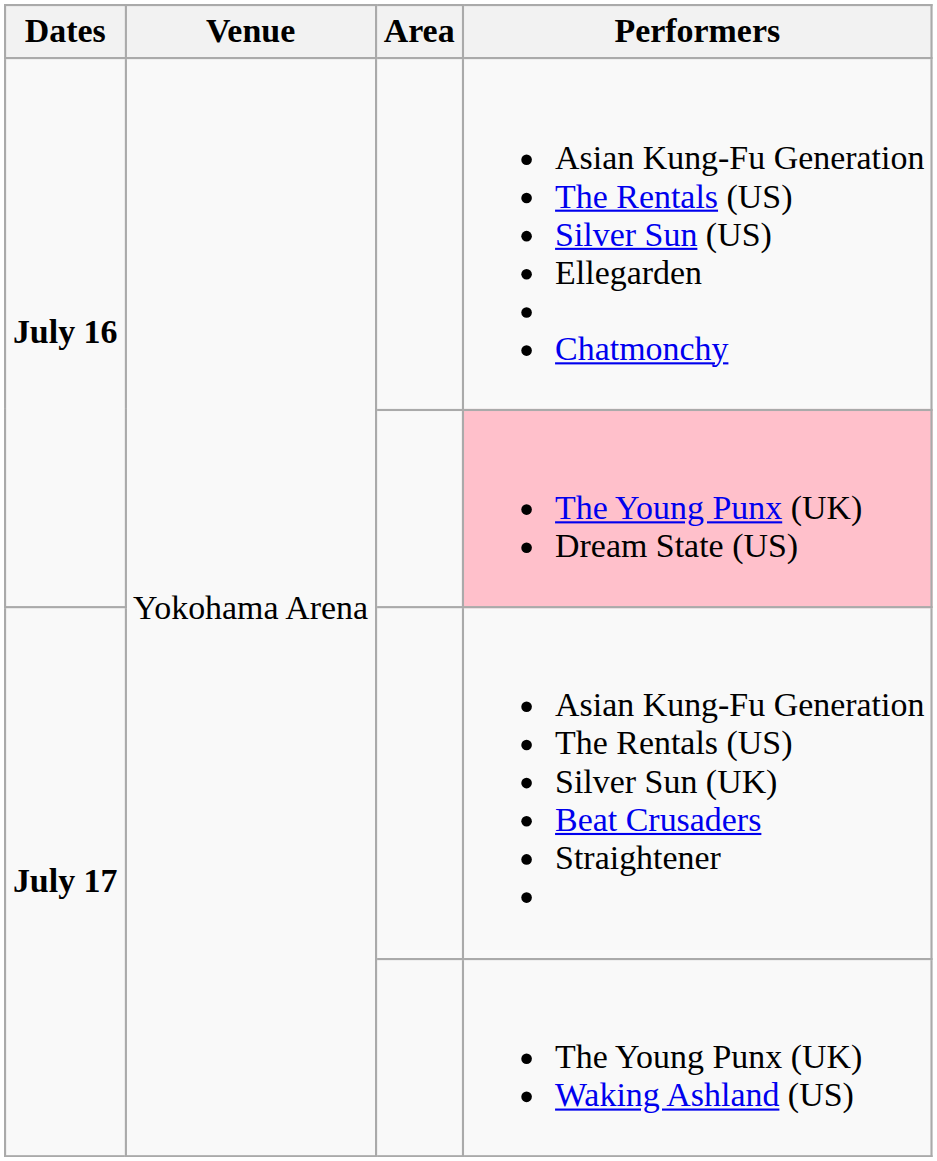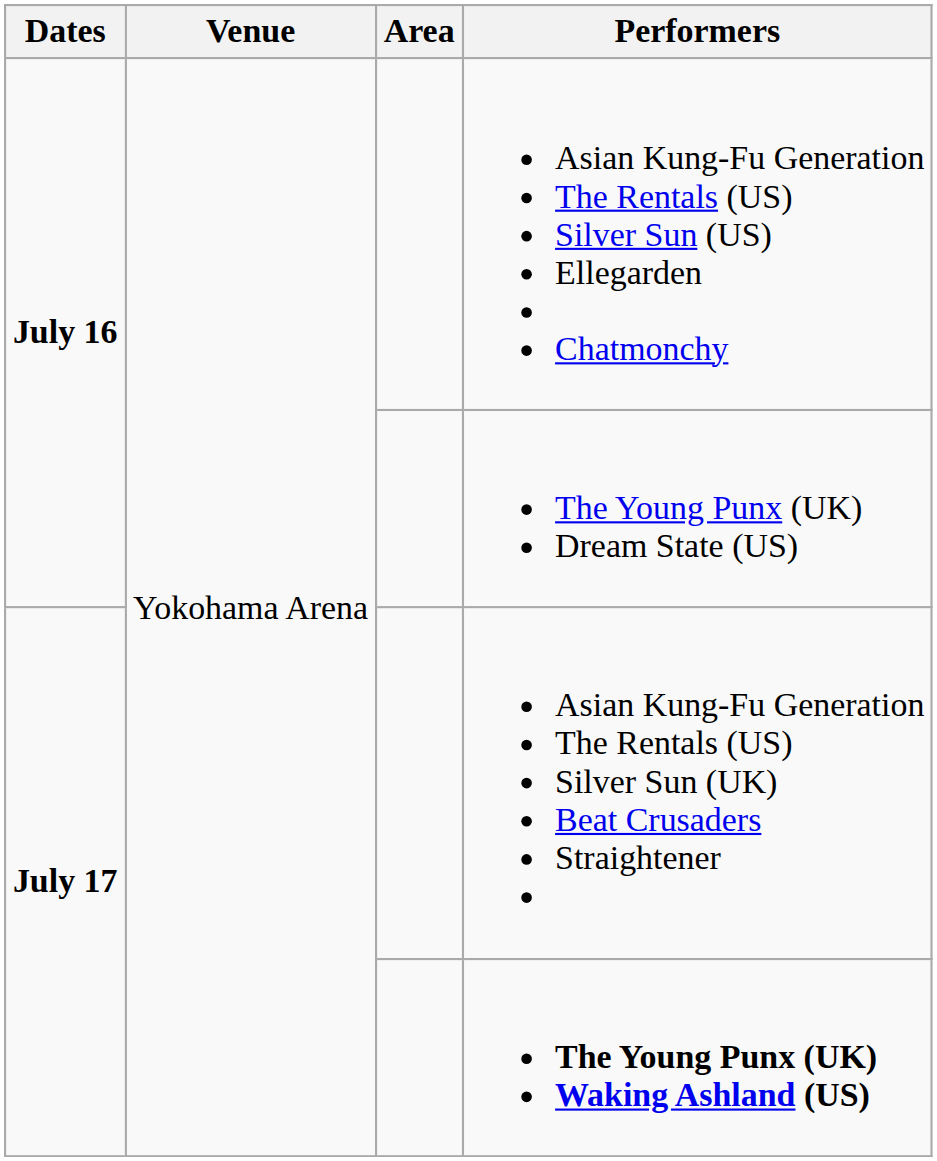(697, 528) pink background -> (697, 528) no background
(697, 1076) normal -> (697, 1076) bold
